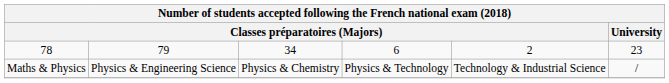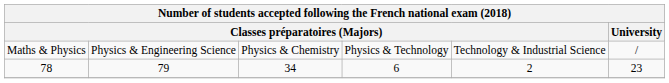rows swapped: (46, 68) <-> (46, 50)
